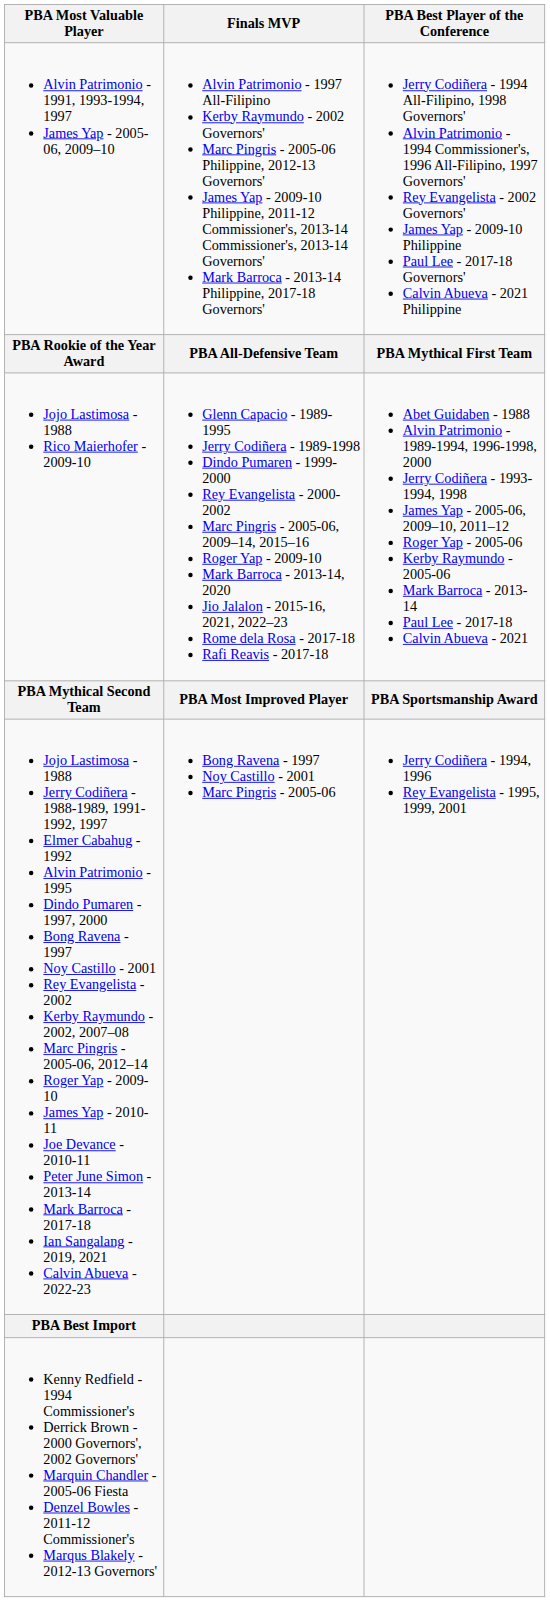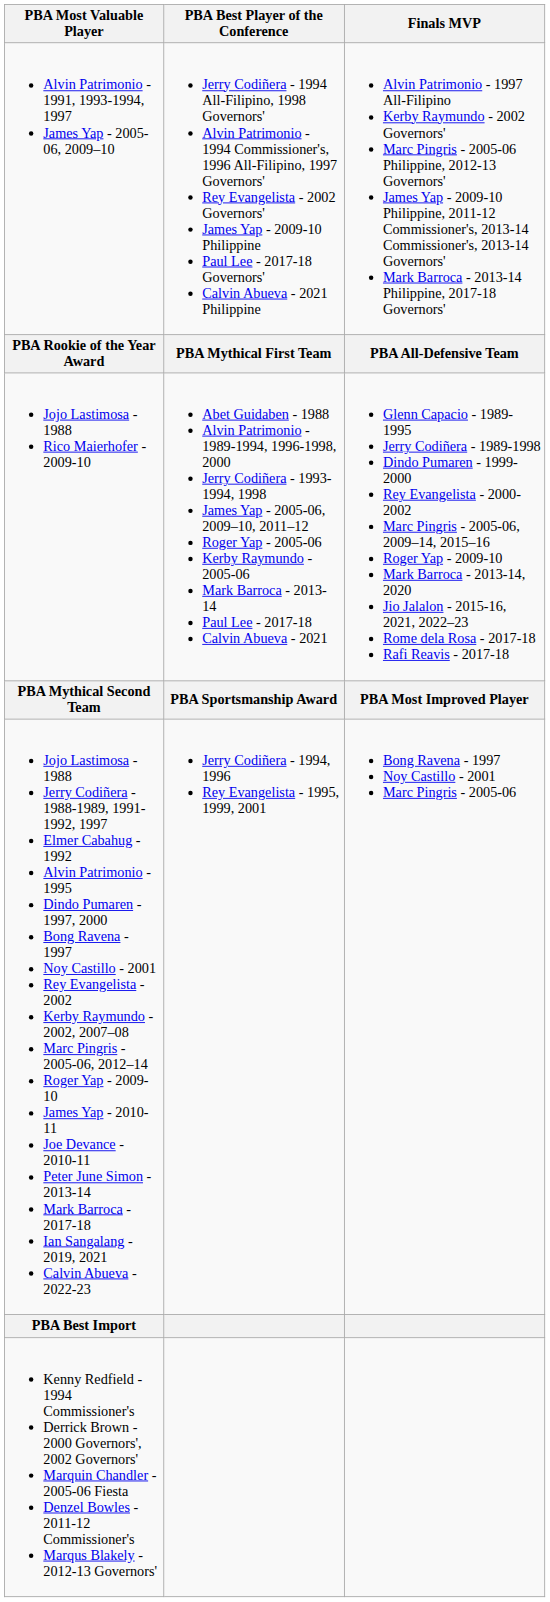columns swapped: (264, 23) <-> (454, 23)
